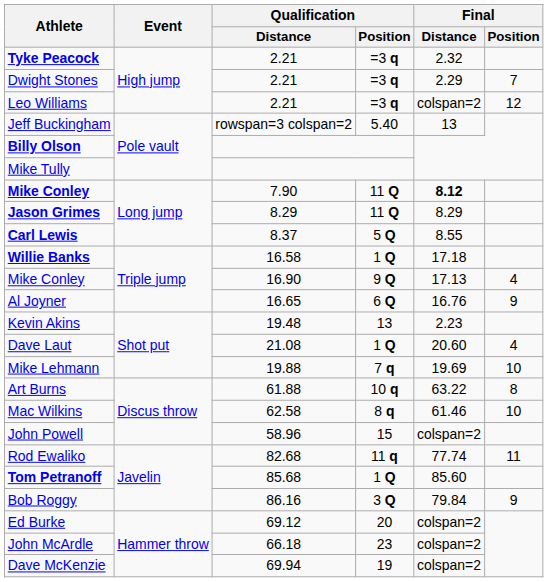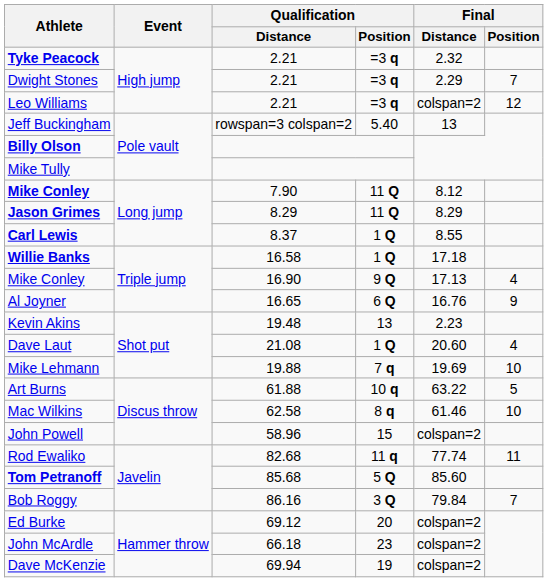(449, 191) bold -> (449, 191) normal
(384, 235) 5 Q -> (384, 235) 1 Q
(514, 390) 8 -> (514, 390) 5
(384, 478) 1 Q -> (384, 478) 5 Q
(514, 500) 9 -> (514, 500) 7
